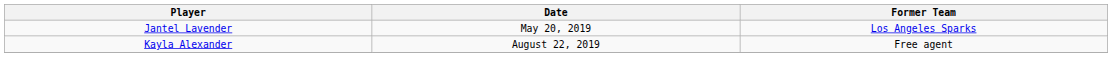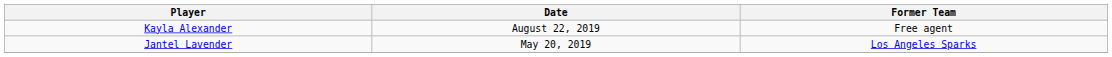rows swapped: (188, 28) <-> (188, 44)
